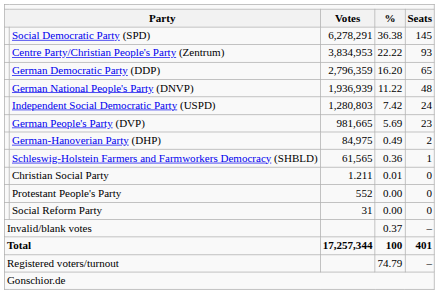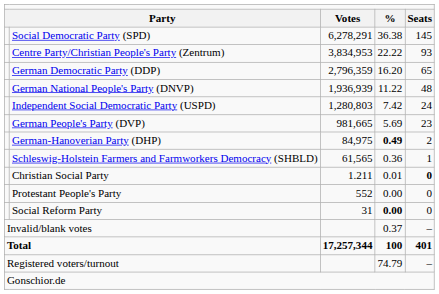(393, 140) normal -> (393, 140) bold
(429, 175) normal -> (429, 175) bold
(393, 210) normal -> (393, 210) bold
